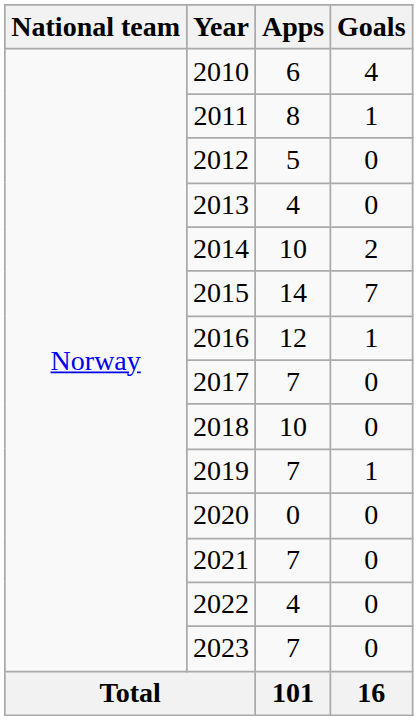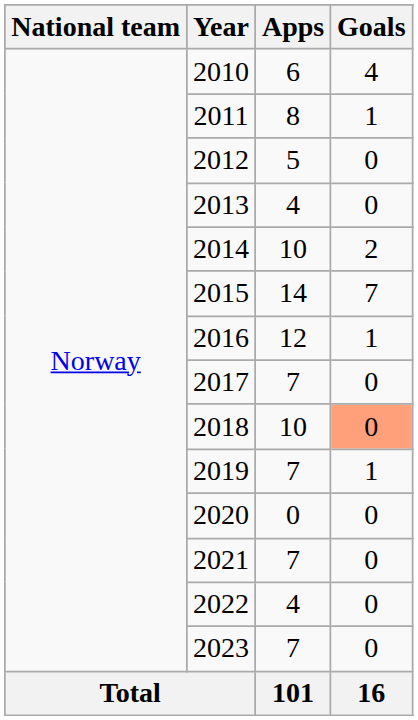(371, 426) no background -> (371, 426) lightsalmon background
